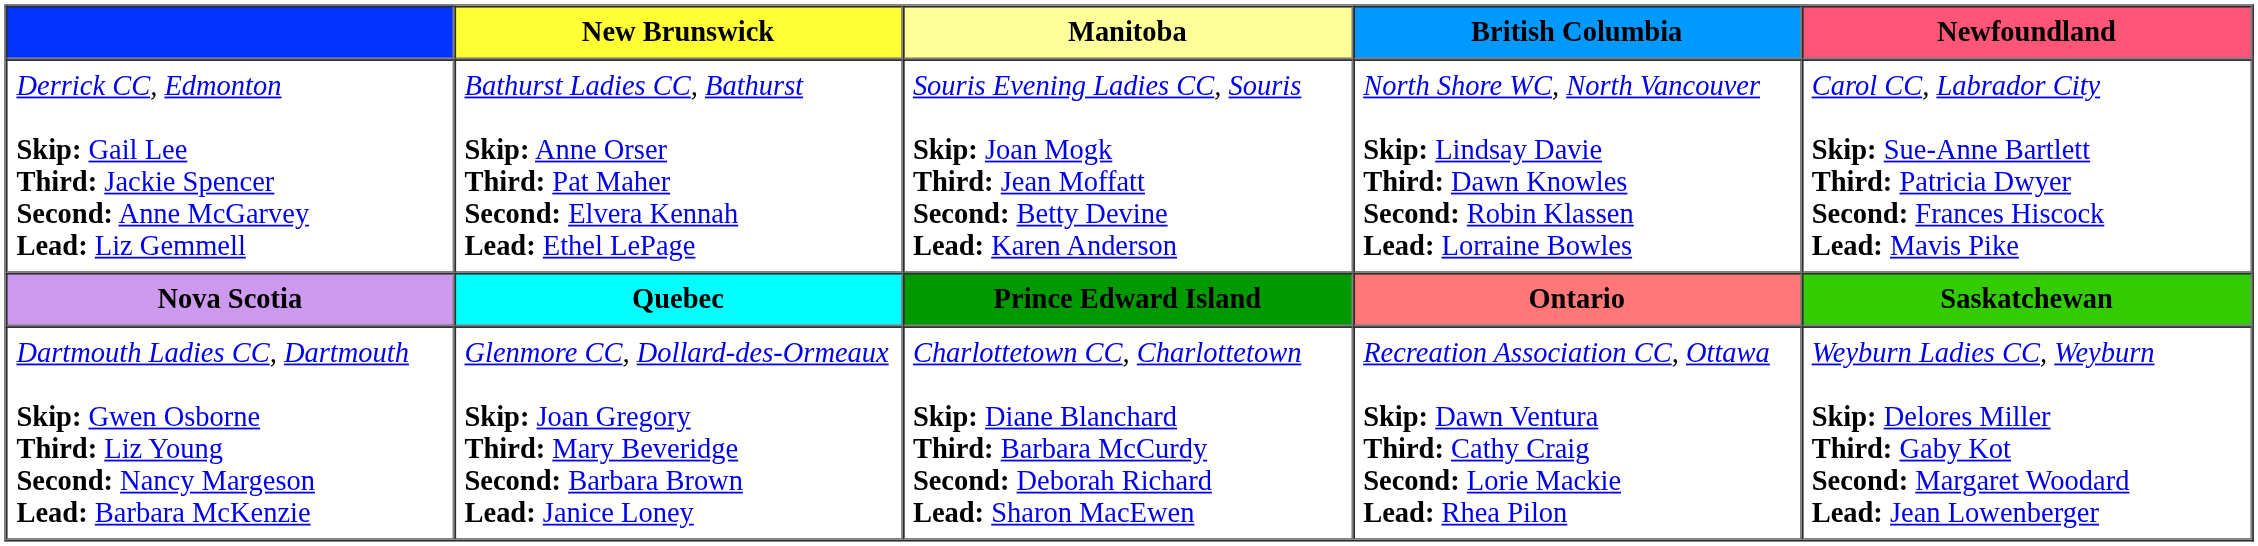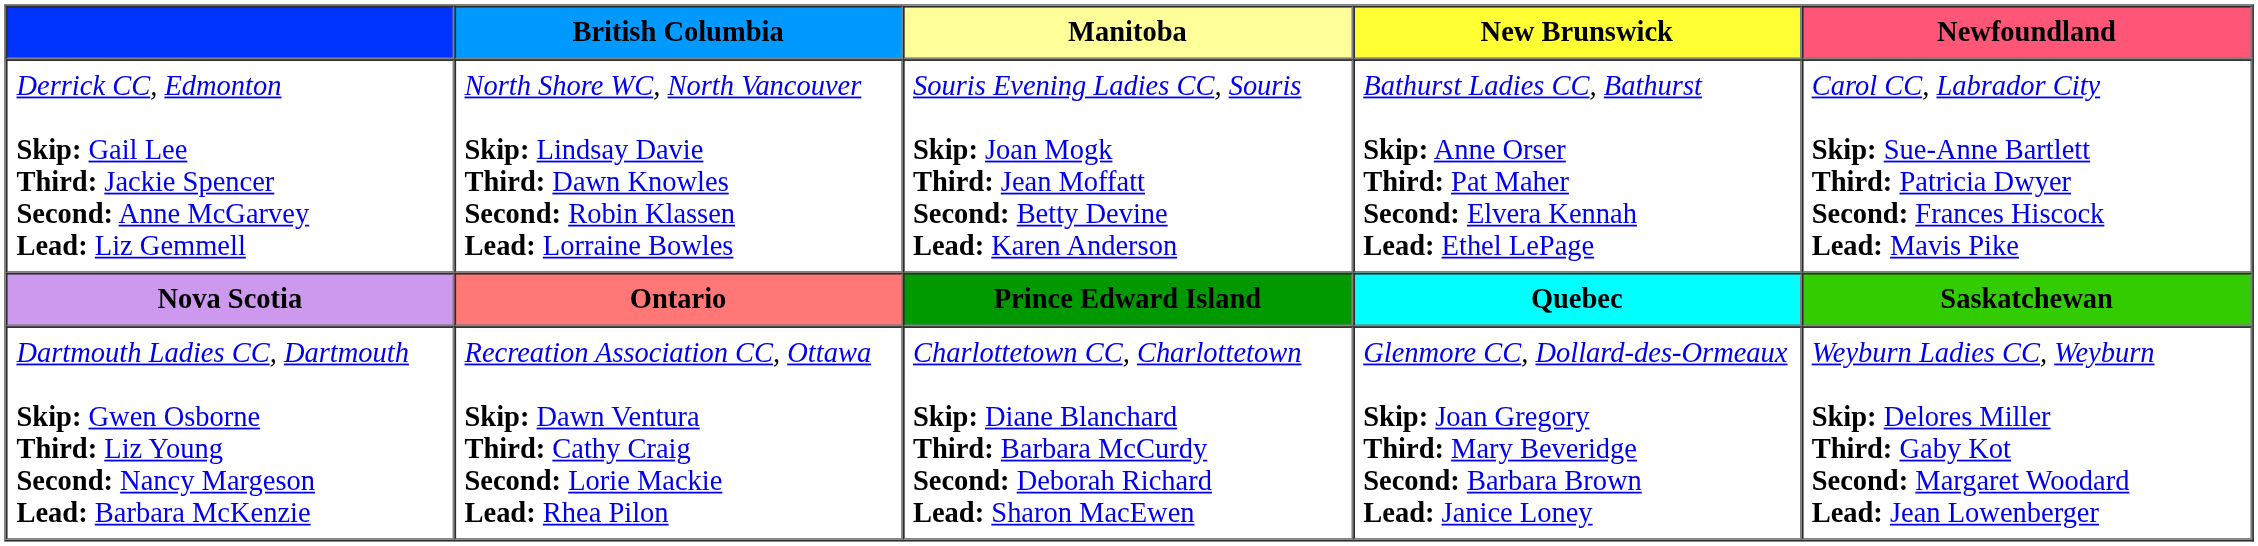columns swapped: (1577, 32) <-> (678, 32)
